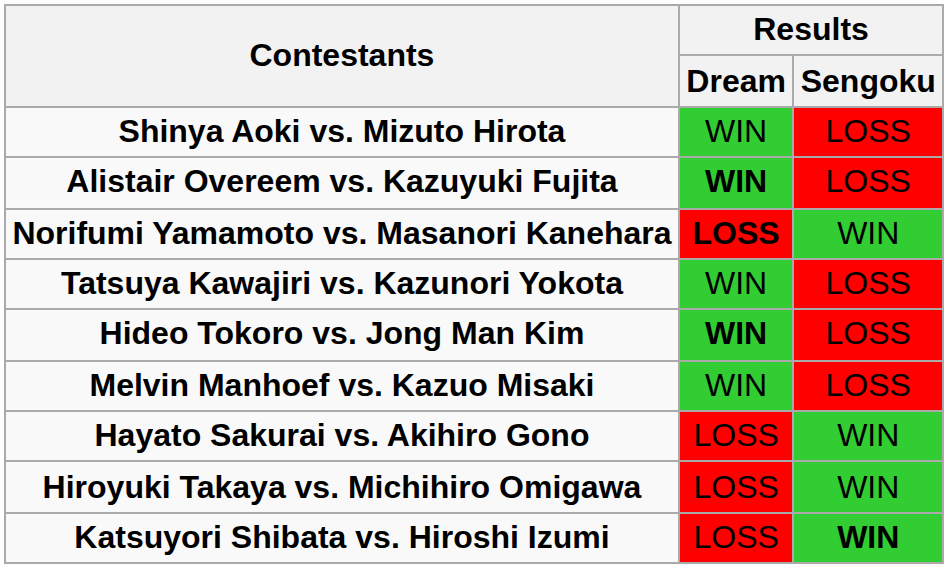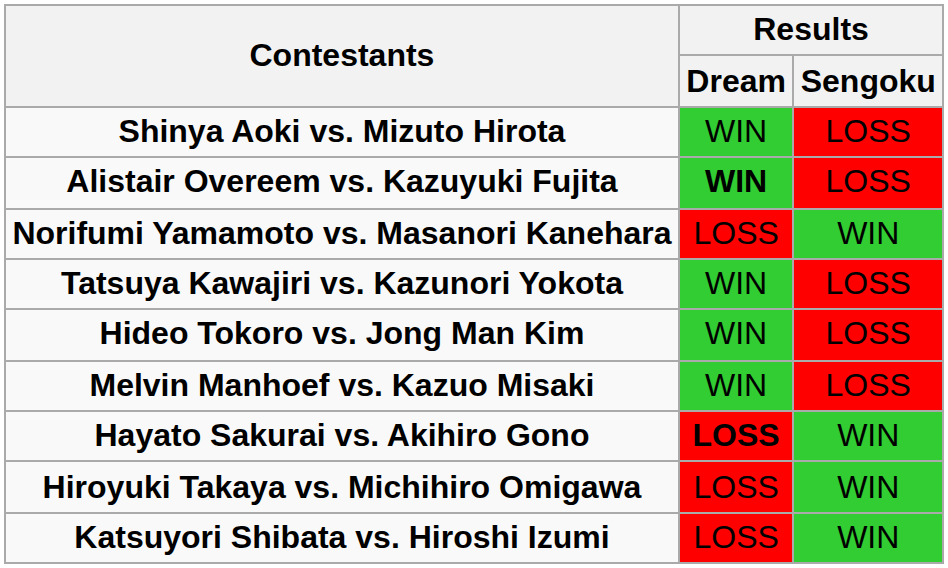(736, 232) bold -> (736, 232) normal
(736, 334) bold -> (736, 334) normal
(736, 435) normal -> (736, 435) bold
(868, 537) bold -> (868, 537) normal
